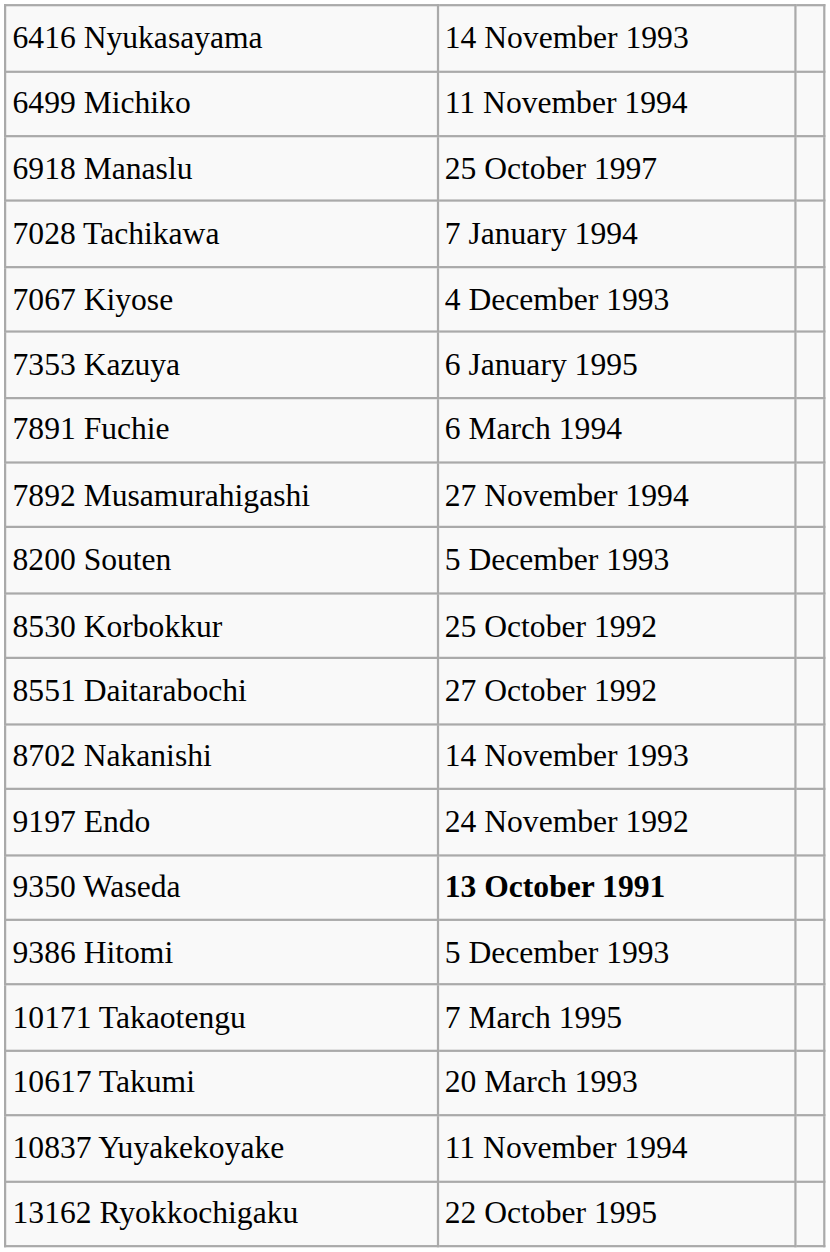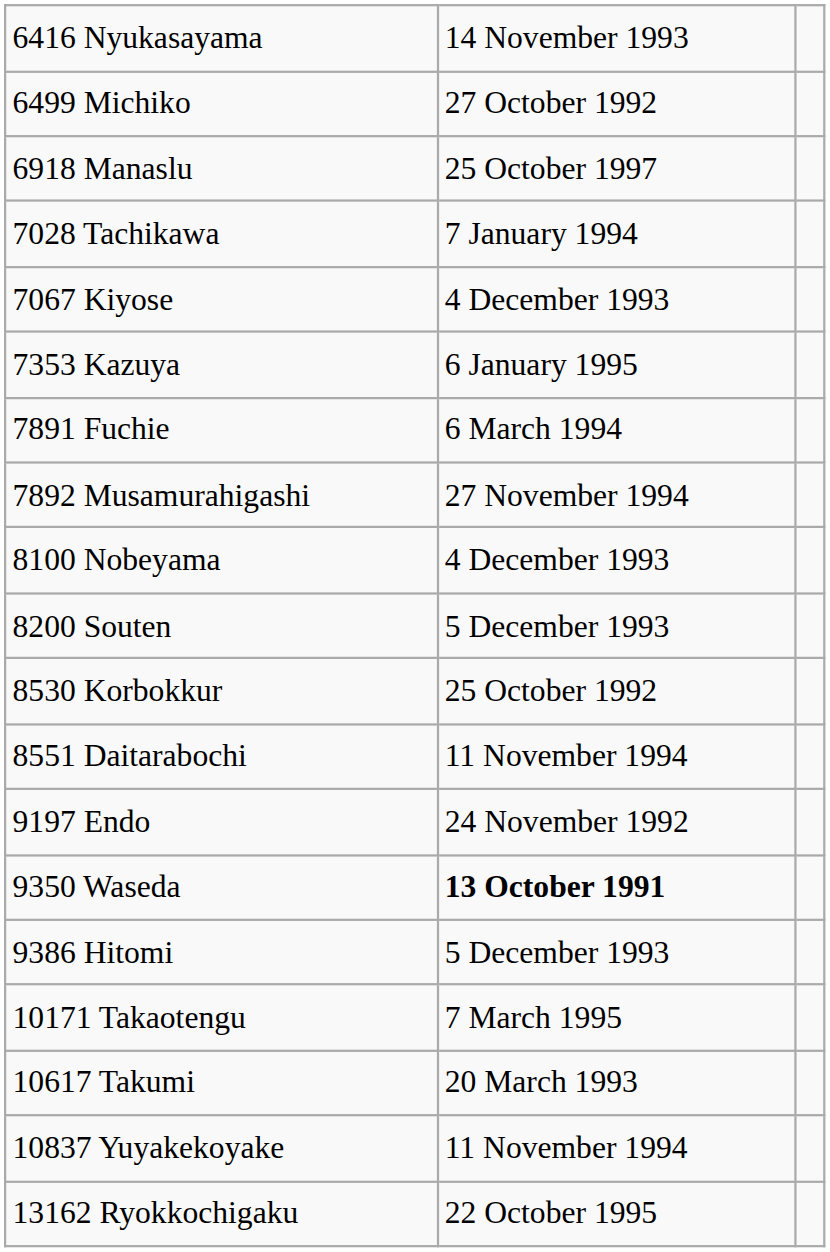(566, 103) 11 November 1994 -> (551, 103) 27 October 1992
+ row: (117, 559)
(551, 690) 27 October 1992 -> (566, 755) 11 November 1994
- row: (112, 755)
